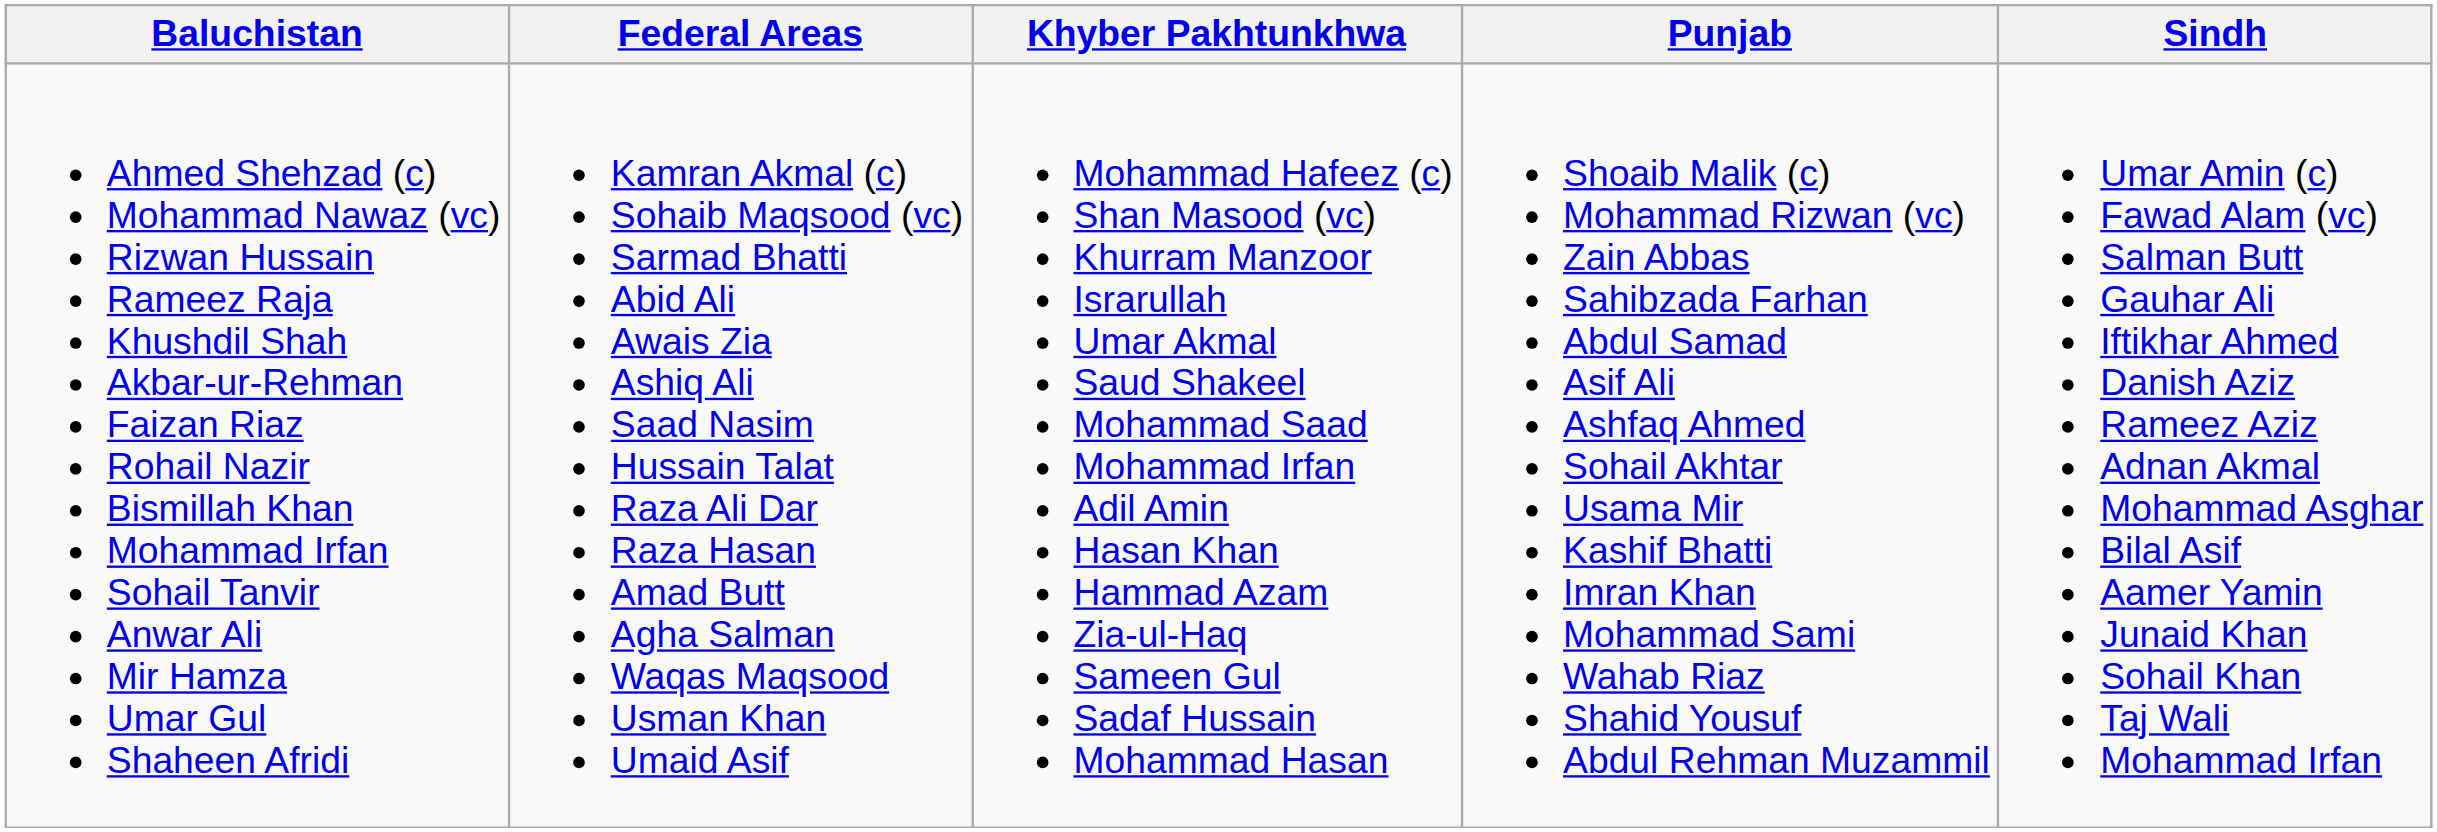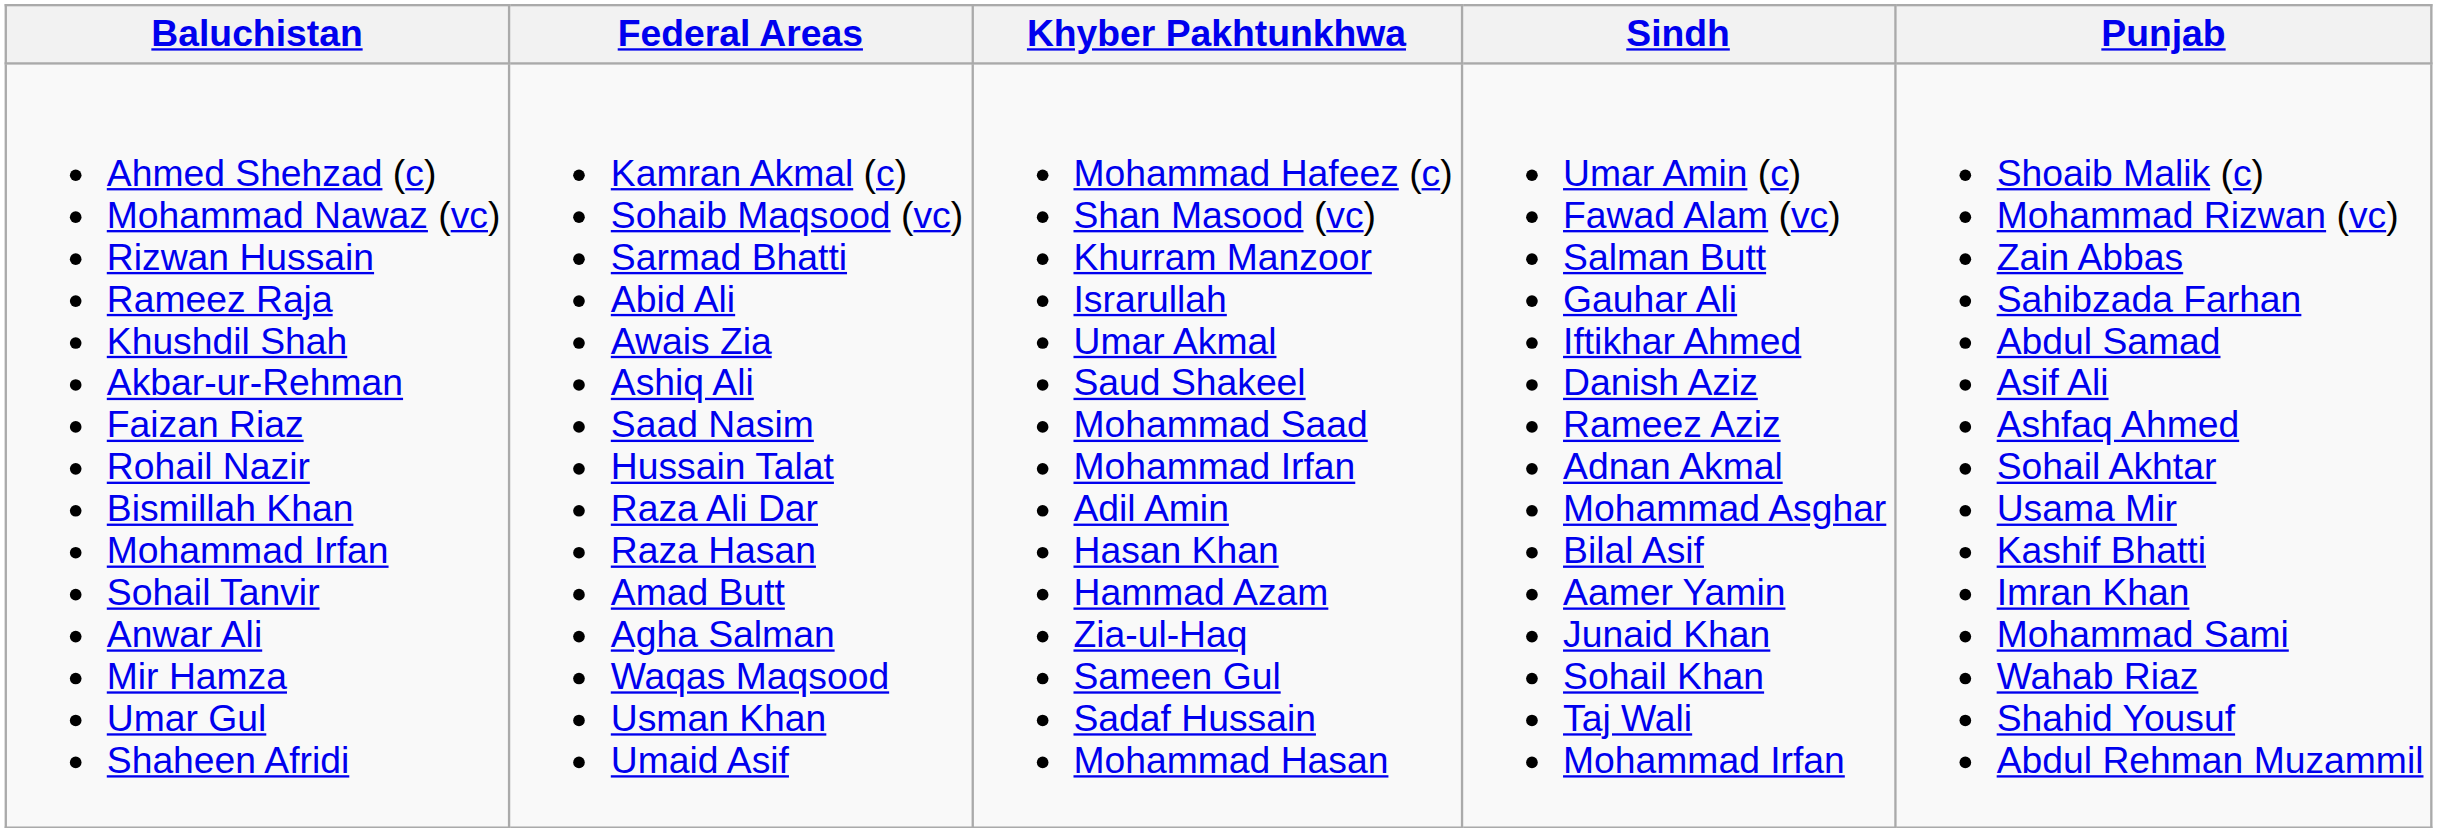columns swapped: (1730, 34) <-> (2215, 34)
